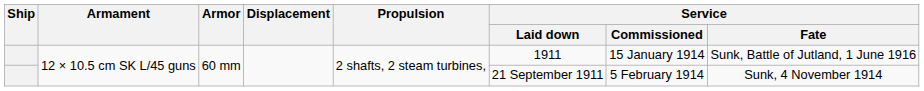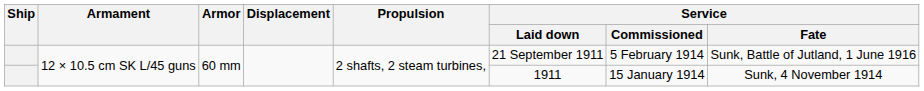(548, 55) 1911 -> (548, 55) 21 September 1911
(657, 55) 15 January 1914 -> (657, 55) 5 February 1914
(548, 75) 21 September 1911 -> (548, 75) 1911
(657, 75) 5 February 1914 -> (657, 75) 15 January 1914
